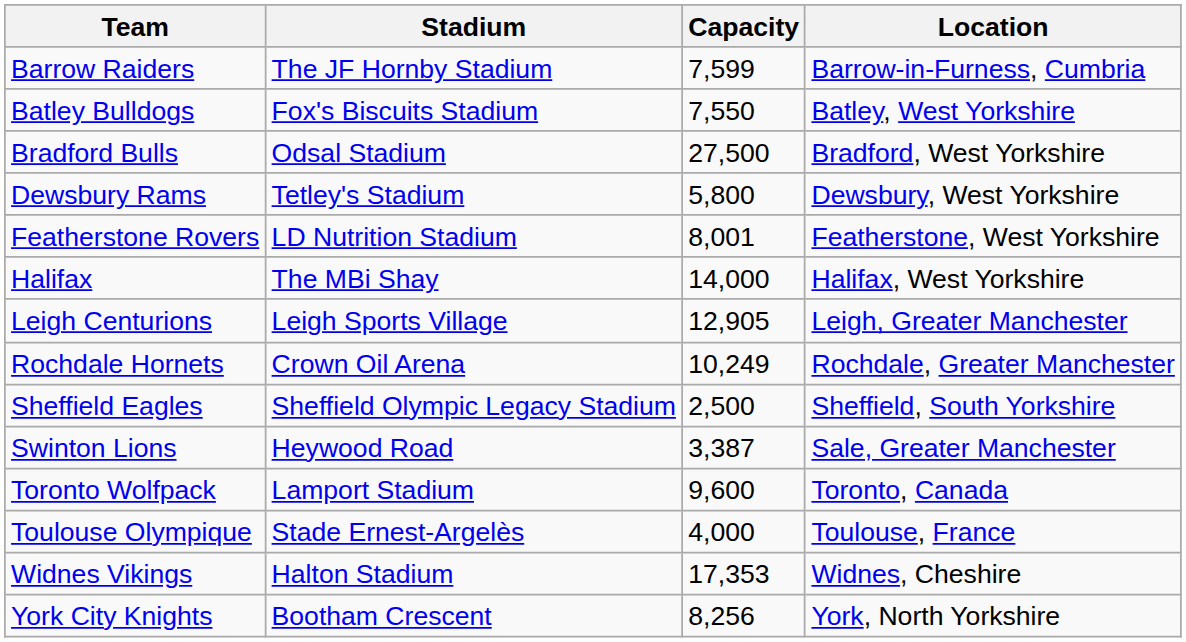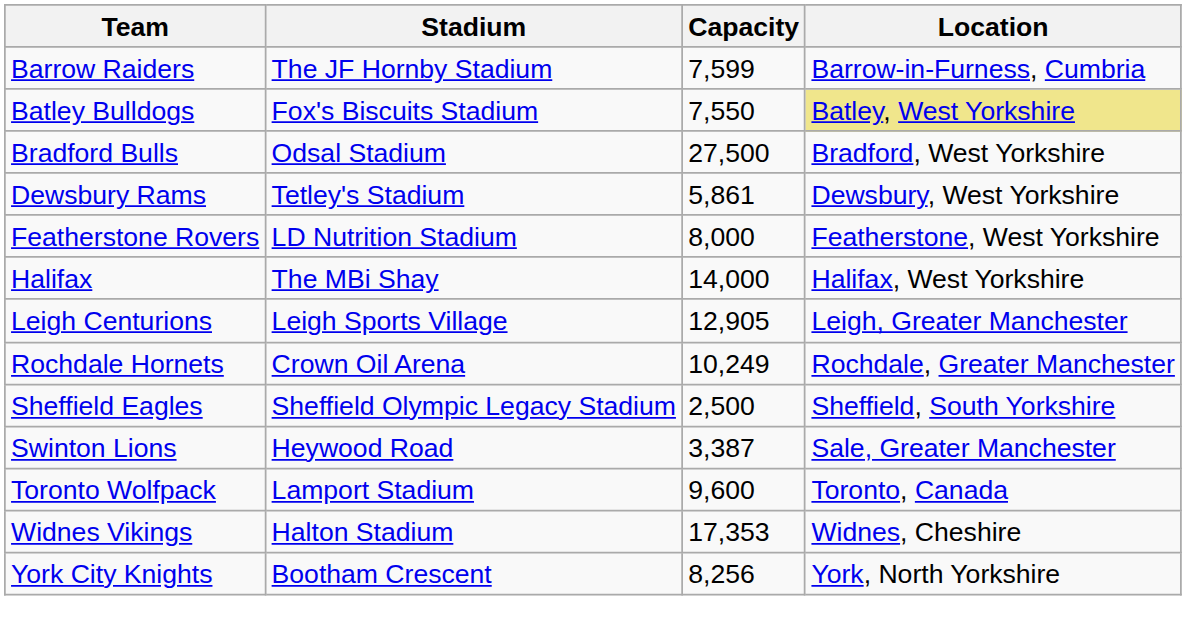(943, 110) no background -> (943, 110) khaki background
(722, 195) 5,800 -> (722, 195) 5,861
(722, 237) 8,001 -> (722, 237) 8,000
- row: (131, 531)
